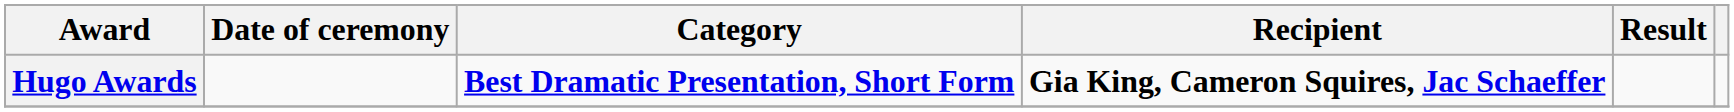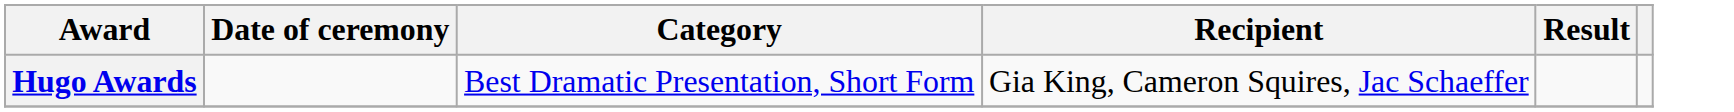(739, 80) bold -> (719, 80) normal
(1317, 80) bold -> (1259, 80) normal
